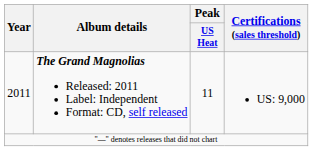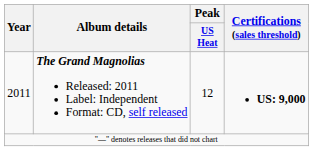(207, 92) 11 -> (207, 92) 12
(266, 99) normal -> (266, 99) bold
